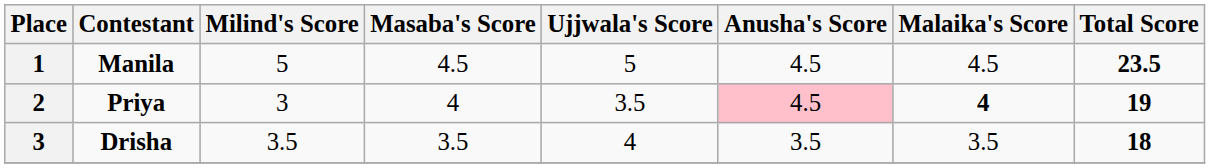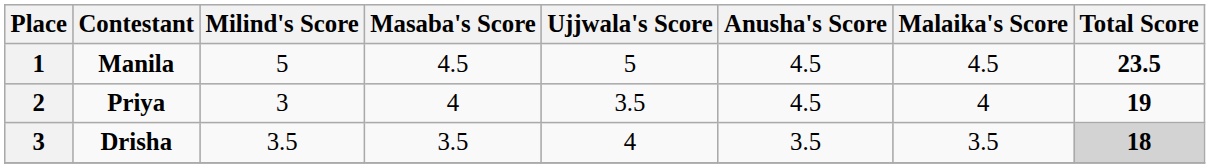(806, 102) pink background -> (806, 102) no background
(983, 102) bold -> (983, 102) normal
(1139, 142) no background -> (1139, 142) lightgrey background
